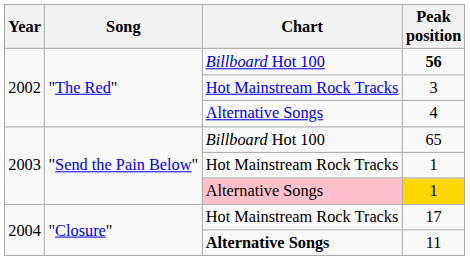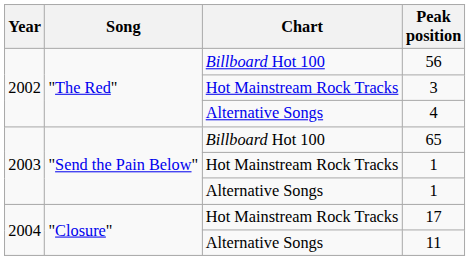(434, 61) bold -> (434, 61) normal
(264, 191) pink background -> (264, 191) no background
(434, 191) gold background -> (434, 191) no background
(268, 242) bold -> (264, 242) normal
